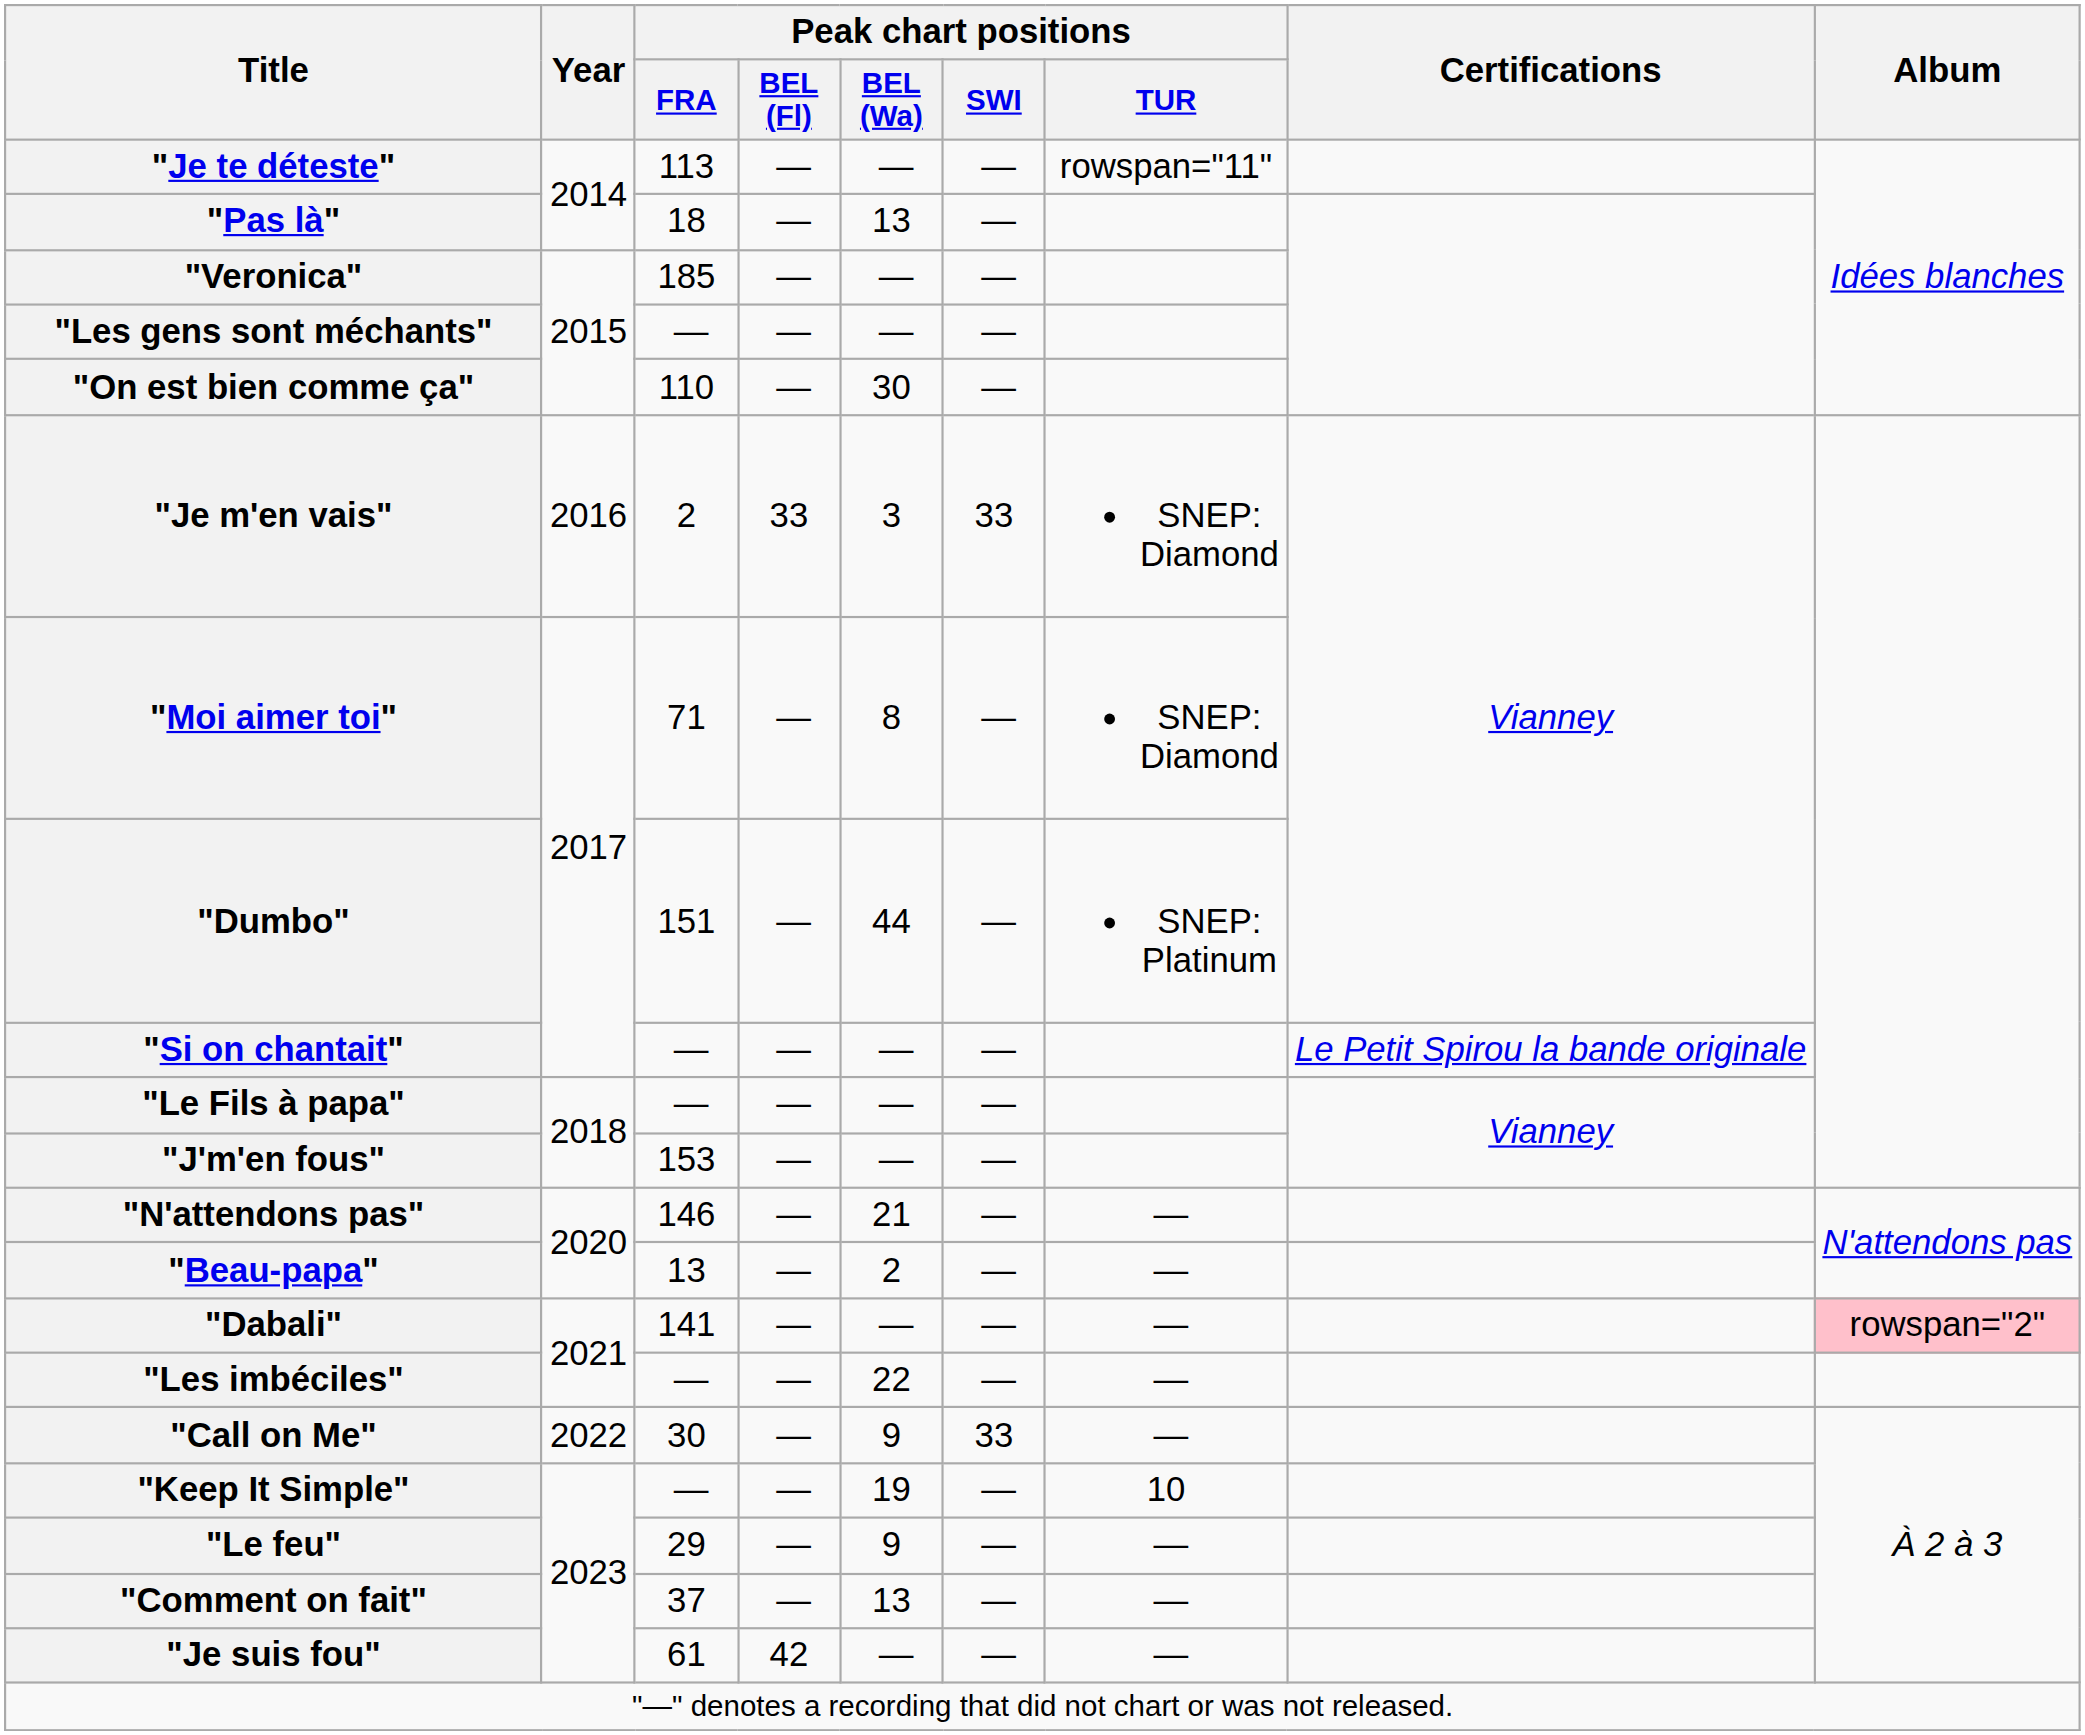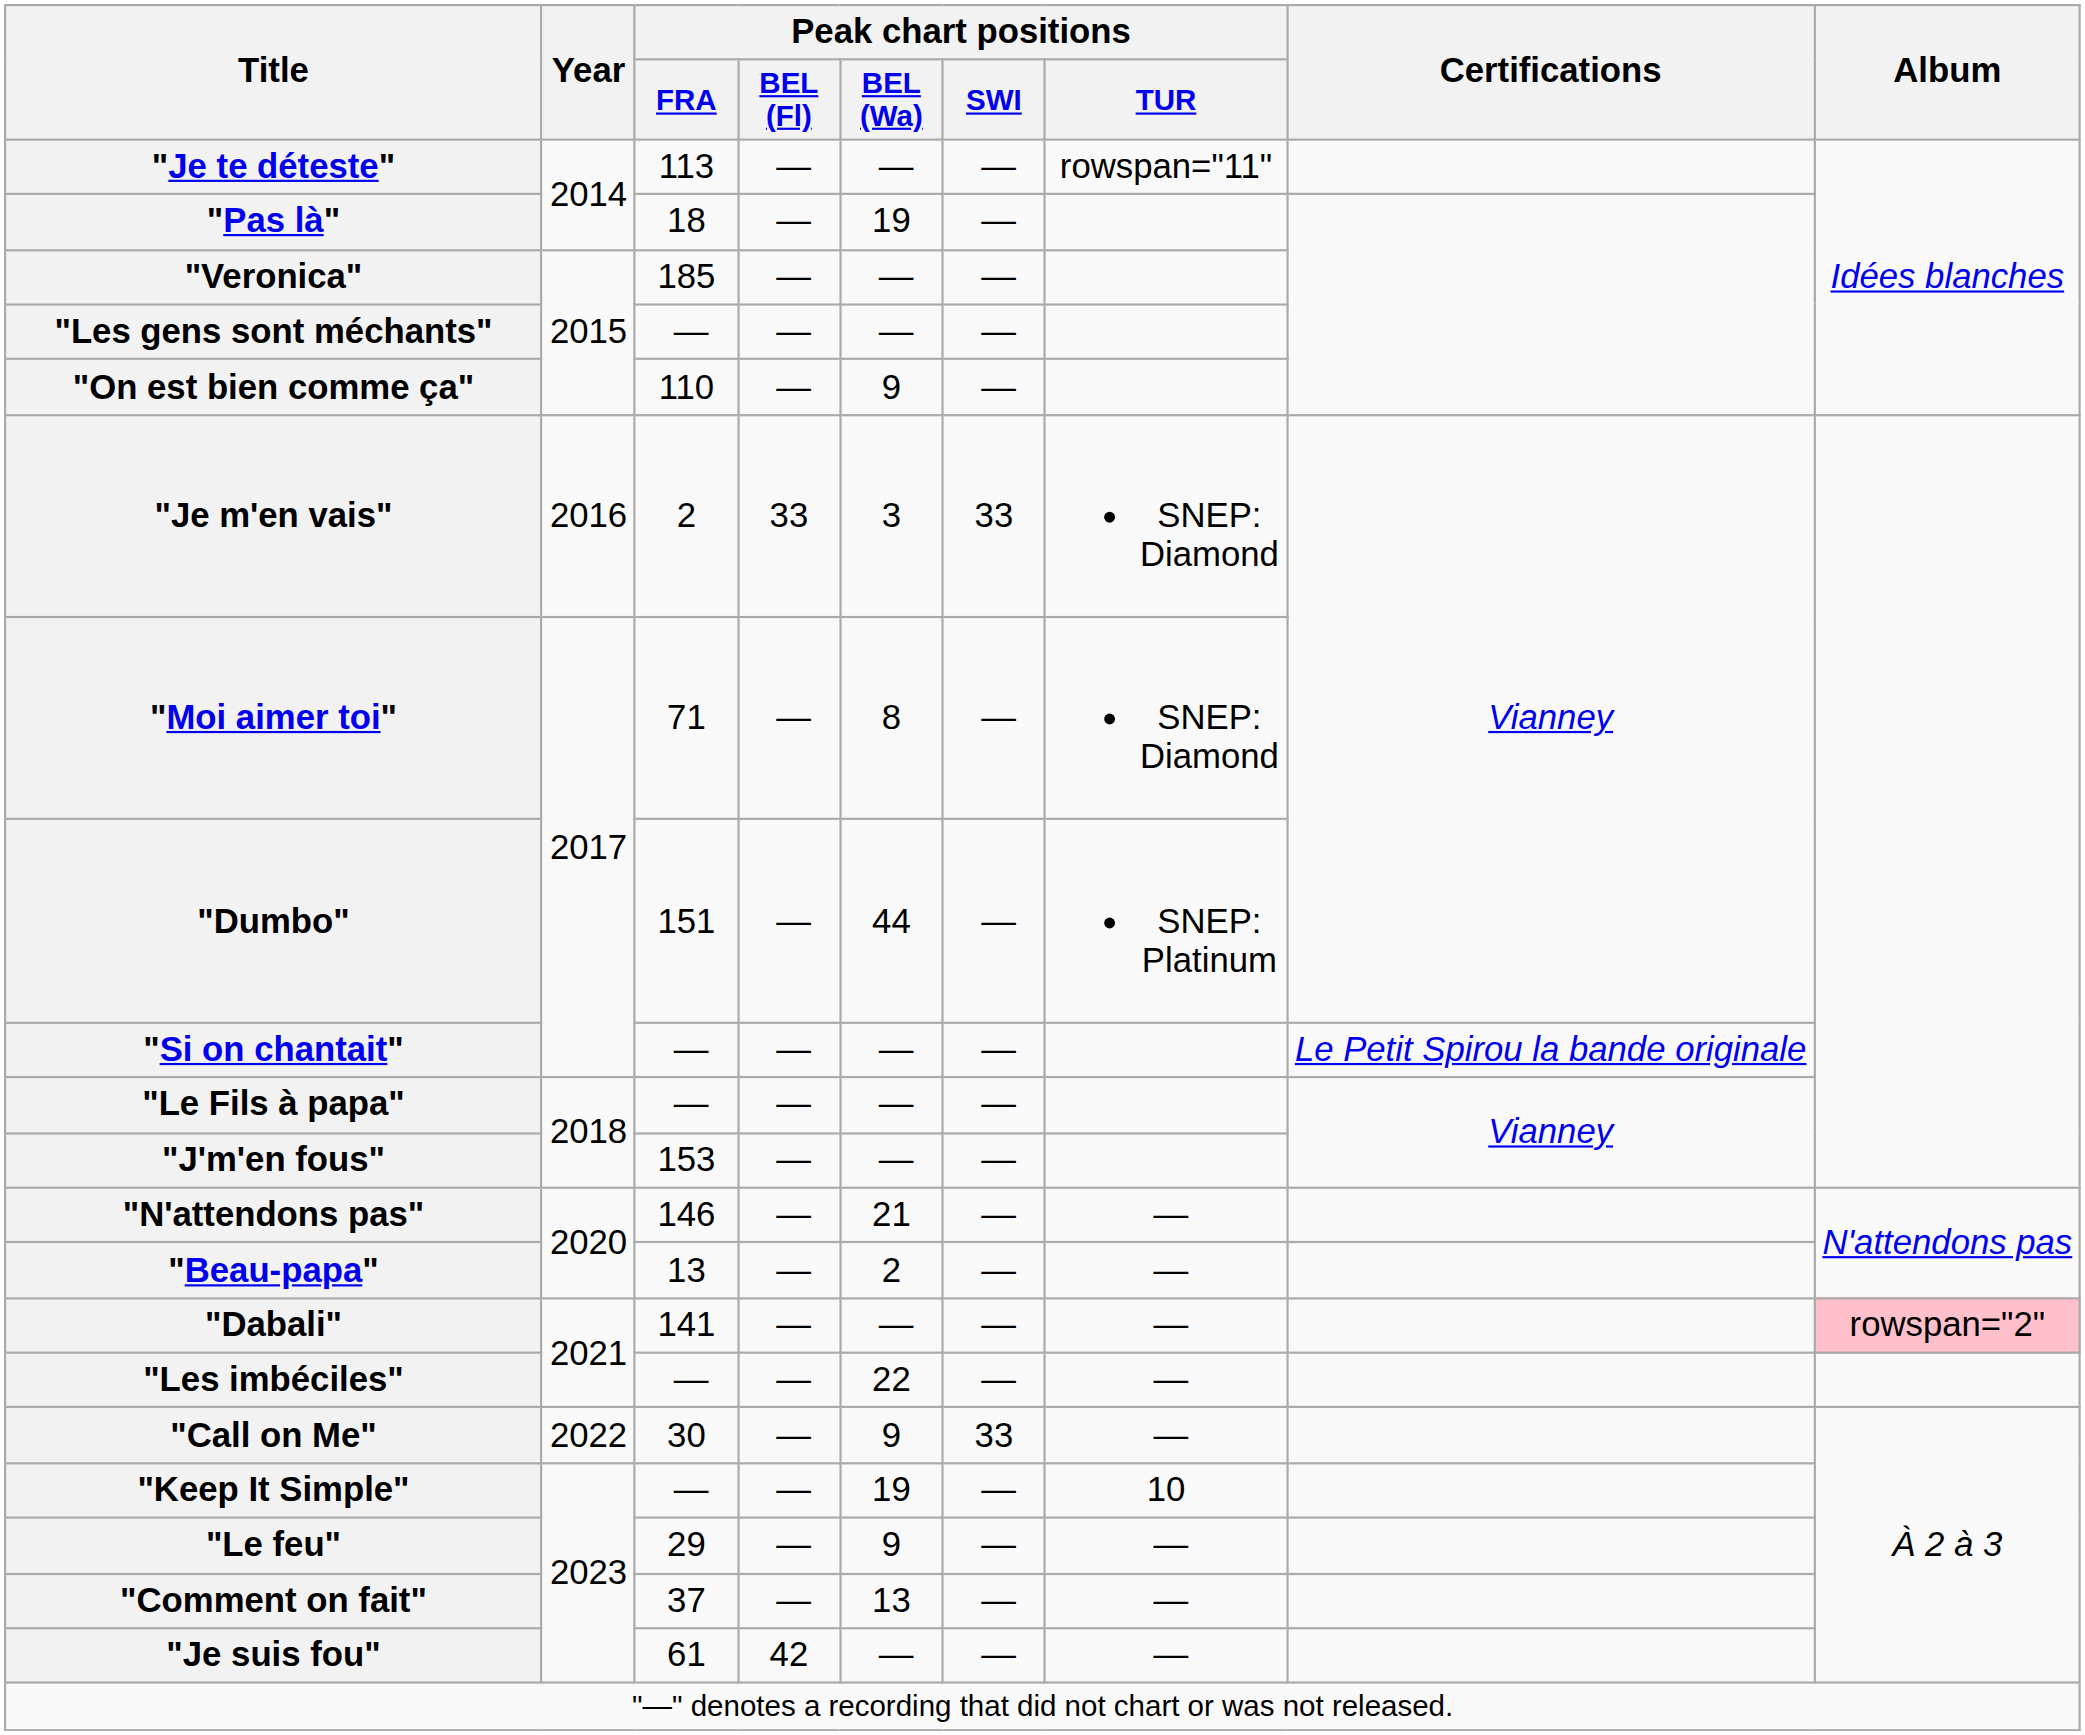(891, 221) 13 -> (891, 221) 19
(891, 386) 30 -> (891, 386) 9
